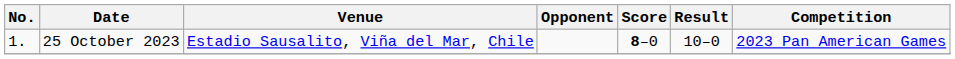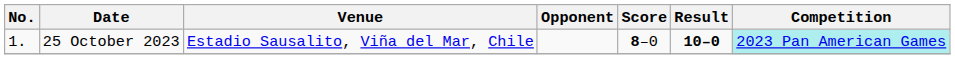(702, 42) normal -> (702, 42) bold
(841, 42) no background -> (841, 42) paleturquoise background
